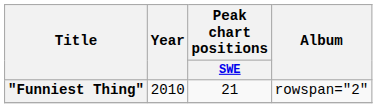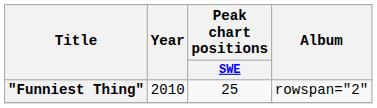(230, 91) 21 -> (230, 91) 25
